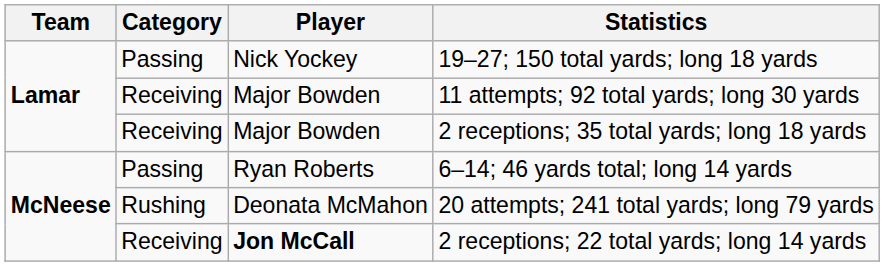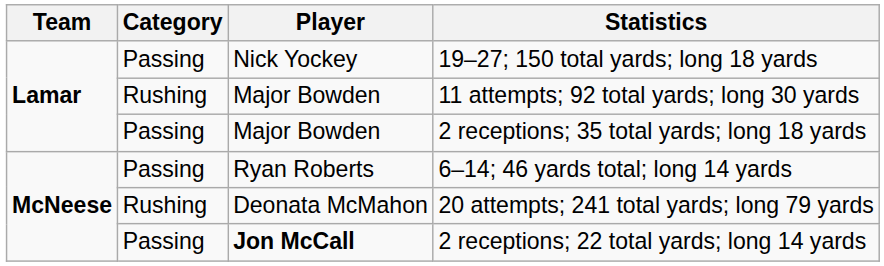(172, 95) Receiving -> (165, 95) Rushing
(172, 132) Receiving -> (164, 132) Passing
(172, 242) Receiving -> (164, 242) Passing
